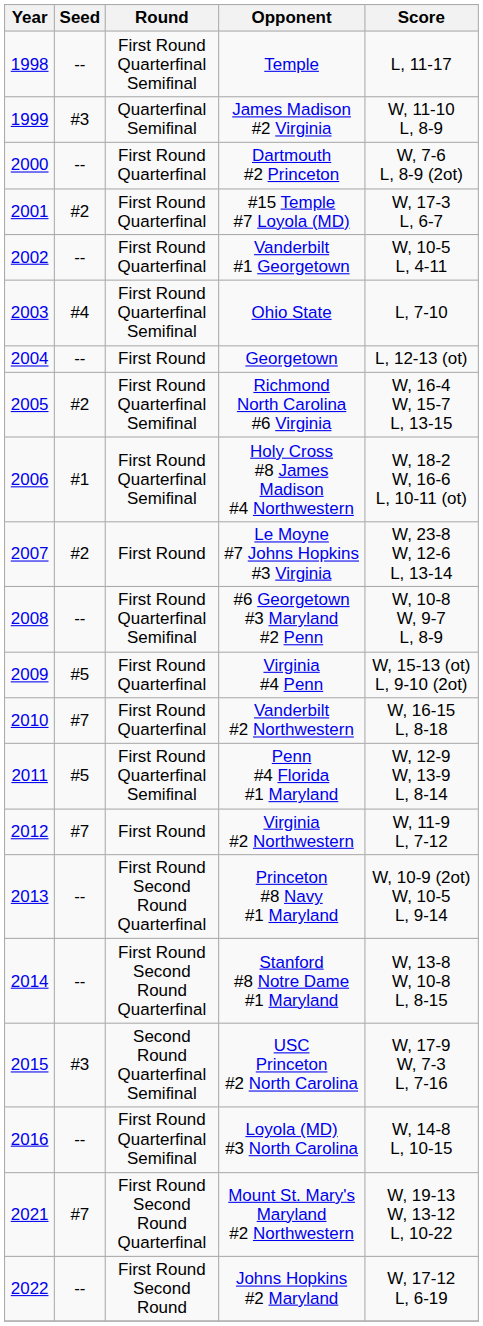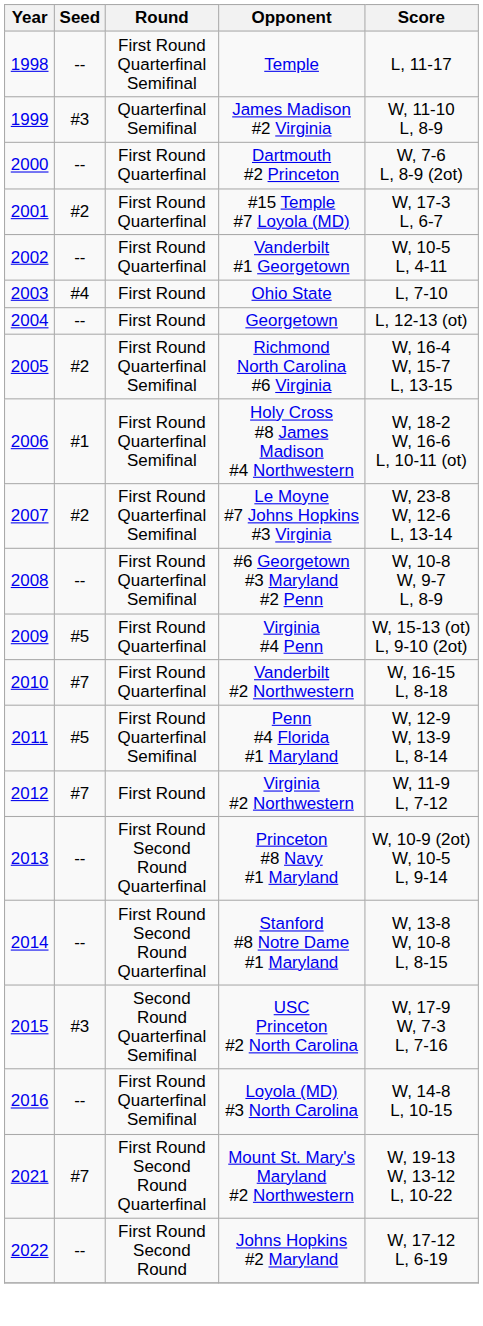(162, 312) First Round Quarterfinal Semifinal -> (162, 293) First Round
(162, 554) First Round -> (162, 515) First Round Quarterfinal Semifinal
